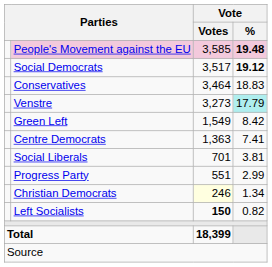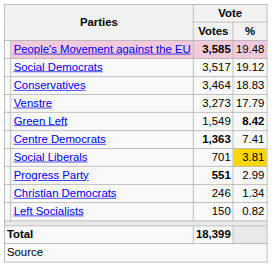(216, 49) normal -> (216, 49) bold
(250, 49) bold -> (250, 49) normal
(250, 67) bold -> (250, 67) normal
(250, 103) paleturquoise background -> (250, 103) no background
(253, 121) normal -> (253, 121) bold
(216, 139) normal -> (216, 139) bold
(253, 157) no background -> (253, 157) gold background
(221, 175) normal -> (221, 175) bold
(221, 193) lightyellow background -> (221, 193) no background
(221, 211) bold -> (221, 211) normal
